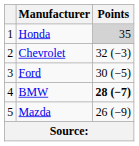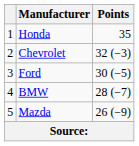(125, 34) lightgrey background -> (125, 34) no background
(113, 92) bold -> (113, 92) normal
